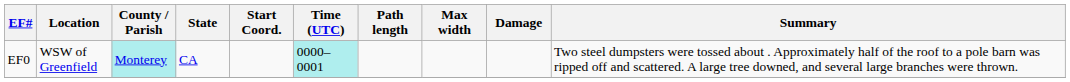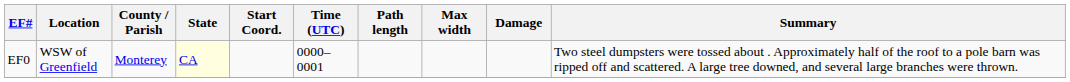(141, 59) paleturquoise background -> (141, 59) no background
(188, 59) no background -> (188, 59) lightyellow background
(314, 59) paleturquoise background -> (314, 59) no background
